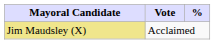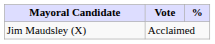(46, 30) khaki background -> (46, 30) no background
